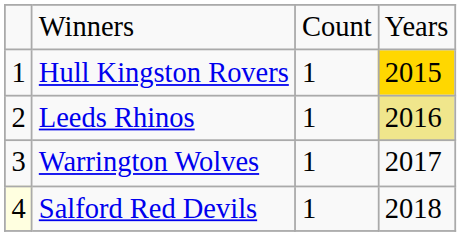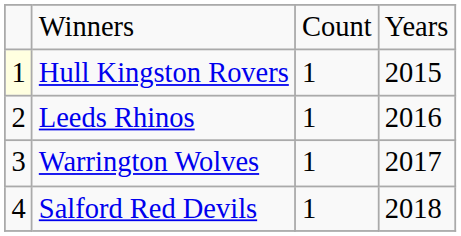(19, 72) no background -> (19, 72) lightyellow background
(413, 72) gold background -> (413, 72) no background
(413, 117) khaki background -> (413, 117) no background
(19, 207) lightyellow background -> (19, 207) no background
